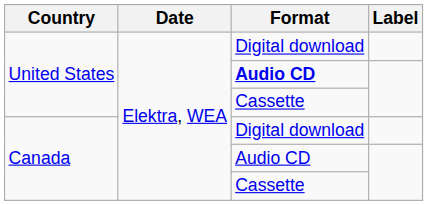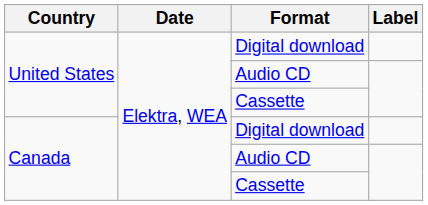(275, 74) bold -> (273, 74) normal
